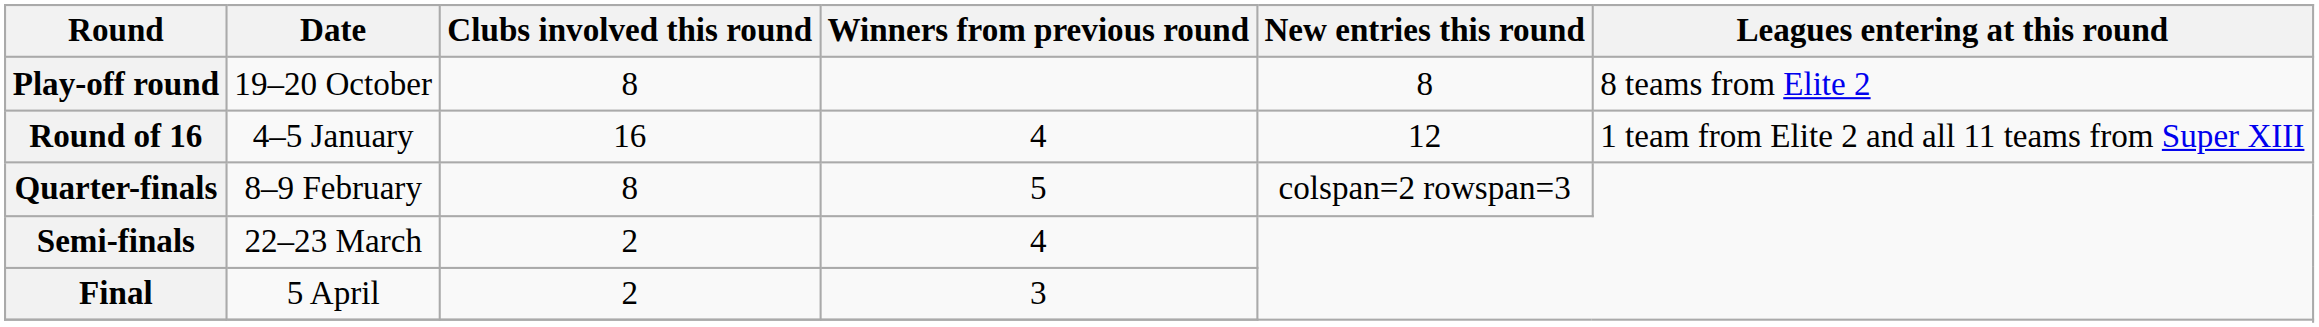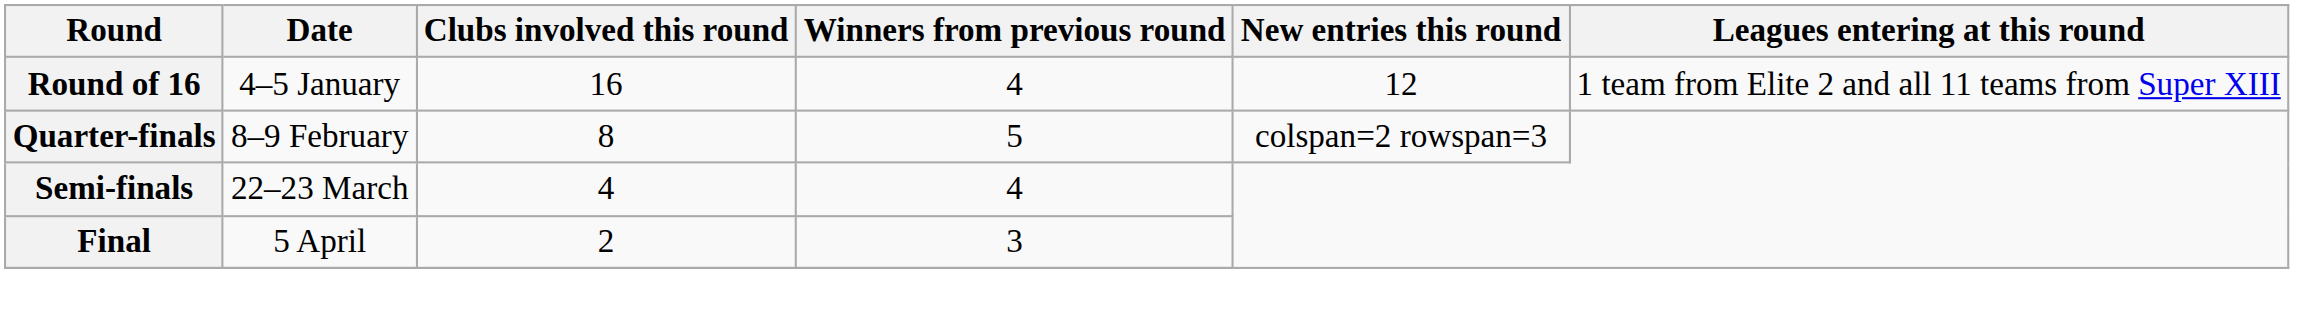- row: (116, 83)
(630, 240) 2 -> (606, 188) 4
